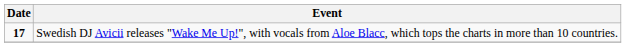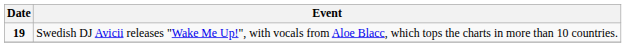(19, 32) 17 -> (19, 32) 19
